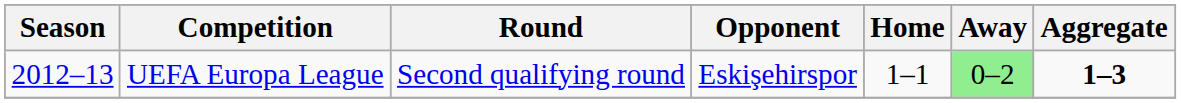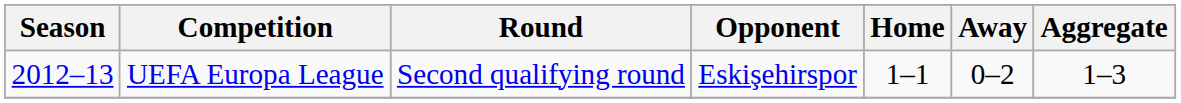(993, 73) lightgreen background -> (993, 73) no background
(1104, 73) bold -> (1104, 73) normal
